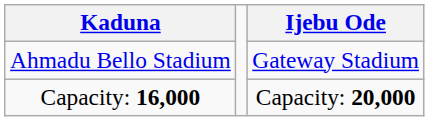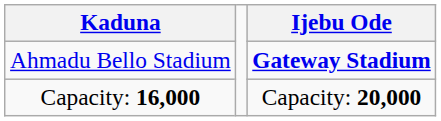(336, 60) normal -> (341, 60) bold
